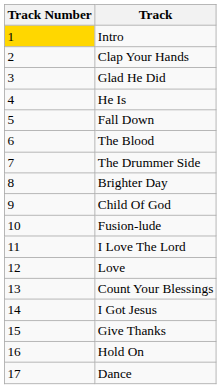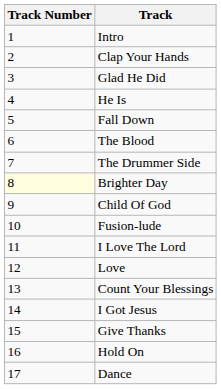(11, 36) gold background -> (11, 36) no background
(11, 183) no background -> (11, 183) lightyellow background
